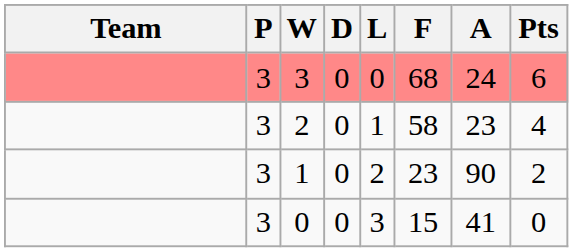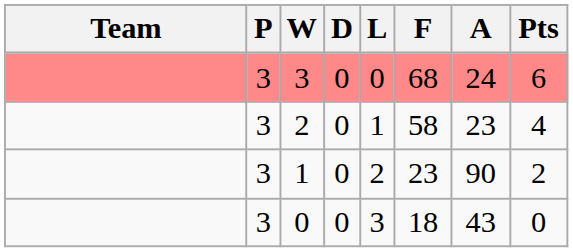(423, 221) 15 -> (423, 221) 18
(481, 221) 41 -> (481, 221) 43
